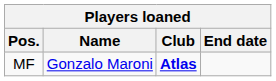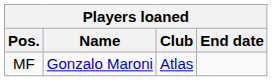(178, 64) bold -> (177, 64) normal
